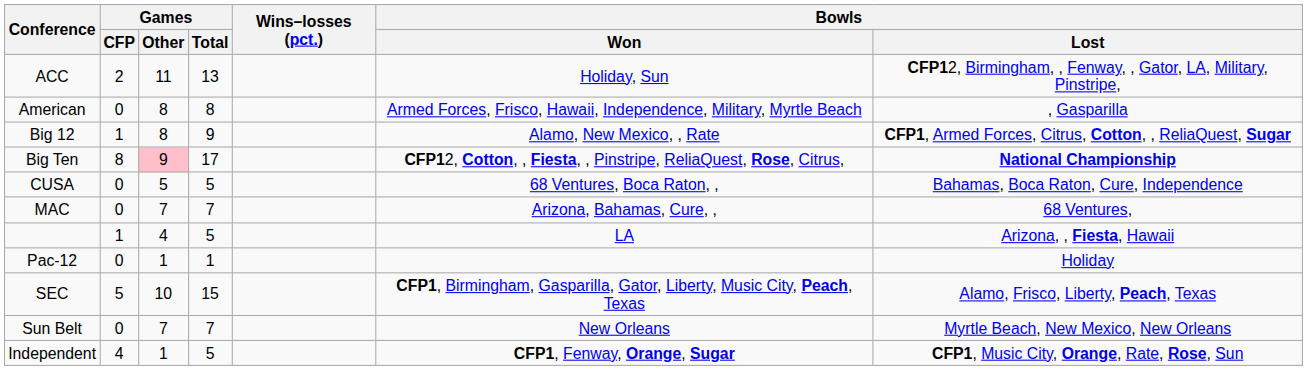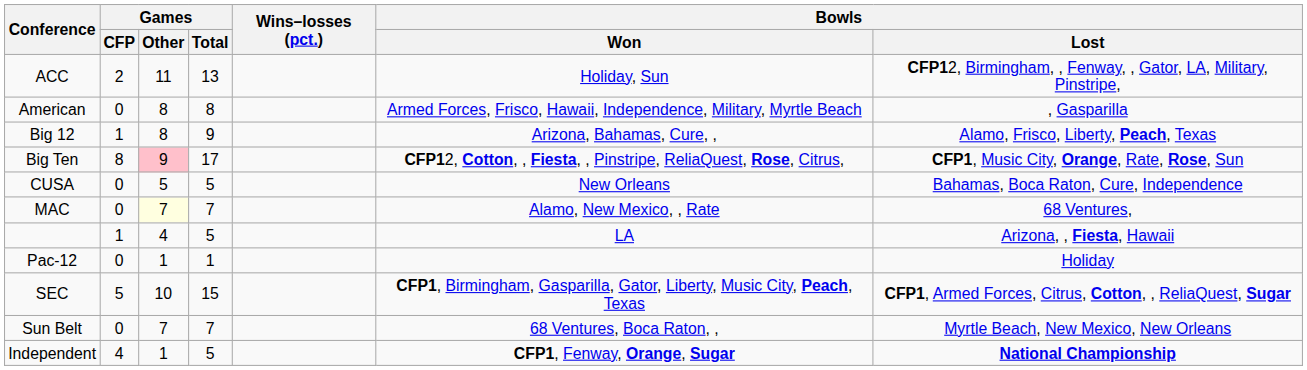(624, 135) Alamo, New Mexico, , Rate -> (624, 135) Arizona, Bahamas, Cure, ,
(1088, 135) CFP1, Armed Forces, Citrus, Cotton, , ReliaQuest, Sugar -> (1088, 135) Alamo, Frisco, Liberty, Peach, Texas
(1088, 160) National Championship -> (1088, 160) CFP1, Music City, Orange, Rate, Rose, Sun
(624, 185) 68 Ventures, Boca Raton, , -> (624, 185) New Orleans
(163, 210) no background -> (163, 210) lightyellow background
(624, 210) Arizona, Bahamas, Cure, , -> (624, 210) Alamo, New Mexico, , Rate
(1088, 294) Alamo, Frisco, Liberty, Peach, Texas -> (1088, 294) CFP1, Armed Forces, Citrus, Cotton, , ReliaQuest, Sugar
(624, 328) New Orleans -> (624, 328) 68 Ventures, Boca Raton, ,
(1088, 353) CFP1, Music City, Orange, Rate, Rose, Sun -> (1088, 353) National Championship
